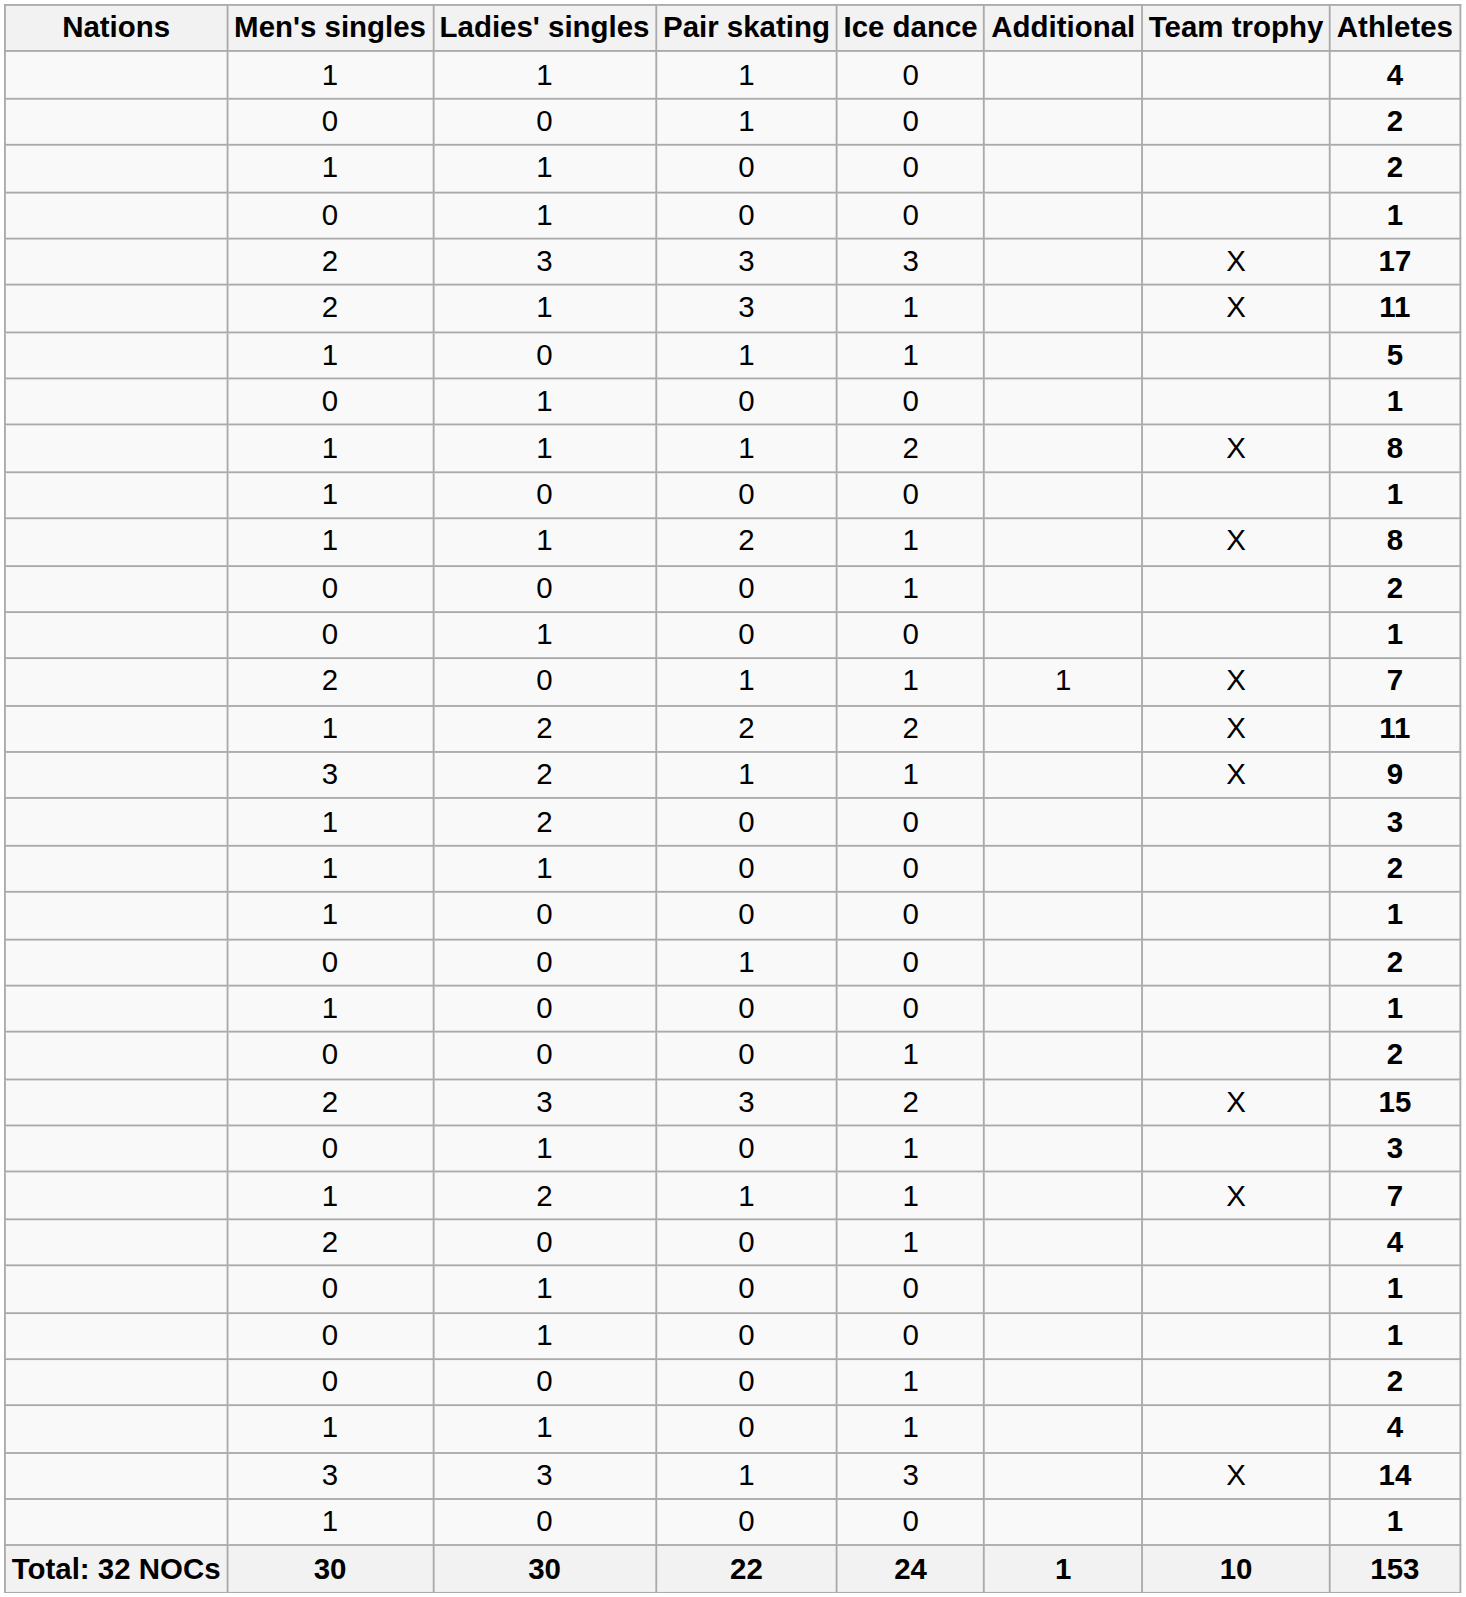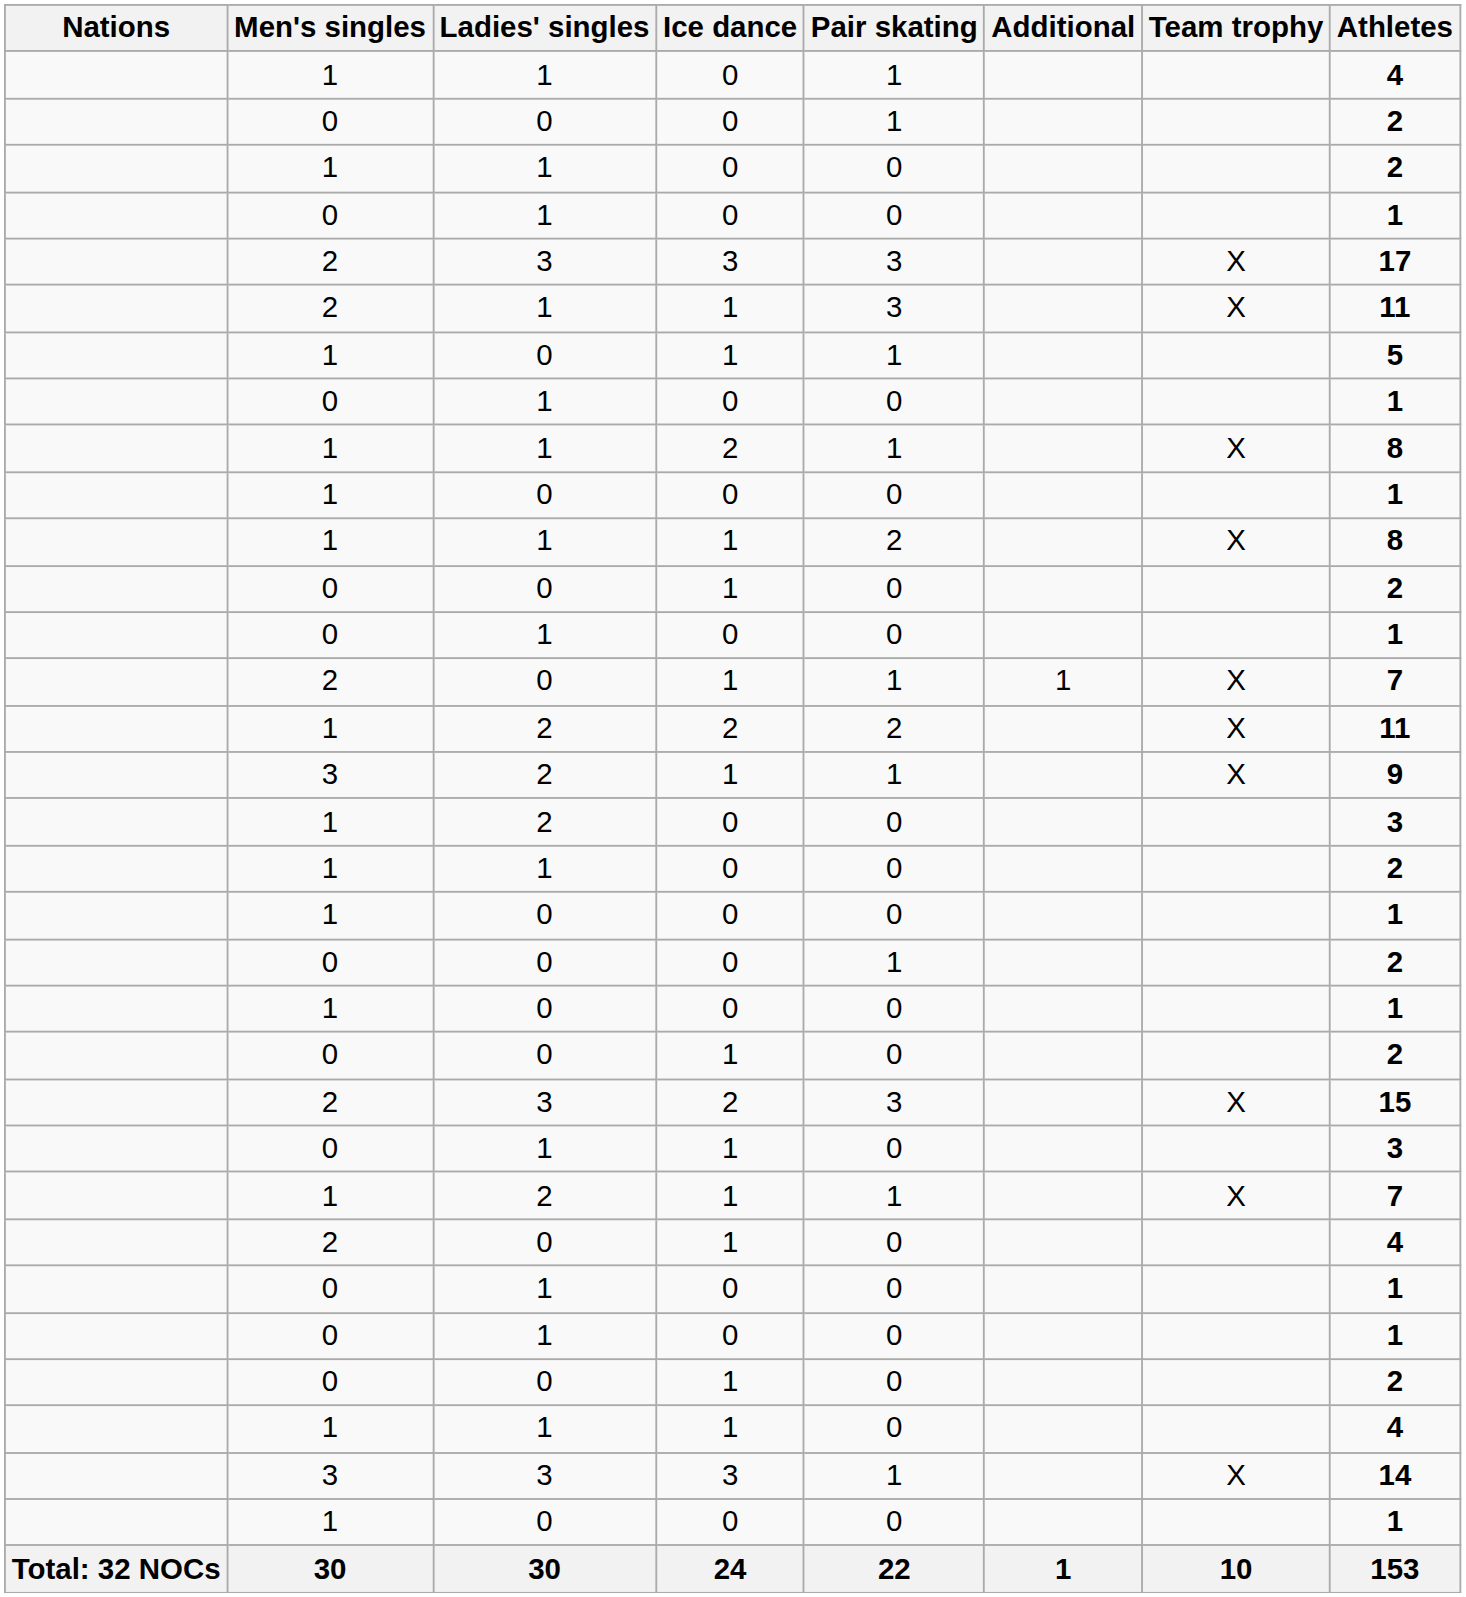columns swapped: (746, 27) <-> (911, 27)
